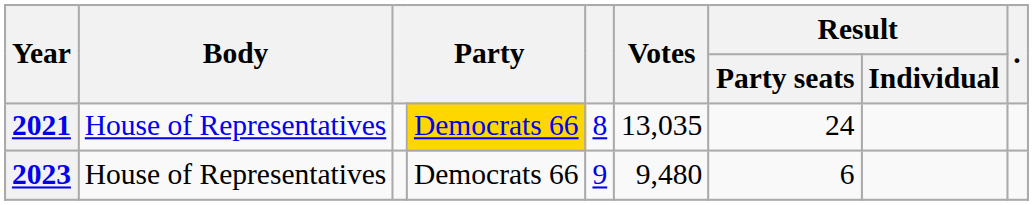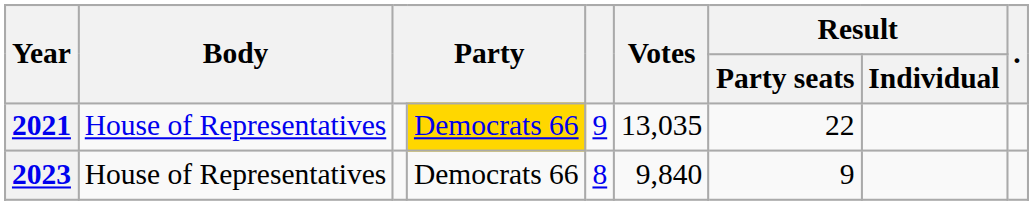(600, 126) 8 -> (600, 126) 9
(840, 126) 24 -> (840, 126) 22
(600, 175) 9 -> (600, 175) 8
(669, 175) 9,480 -> (669, 175) 9,840
(847, 175) 6 -> (847, 175) 9
